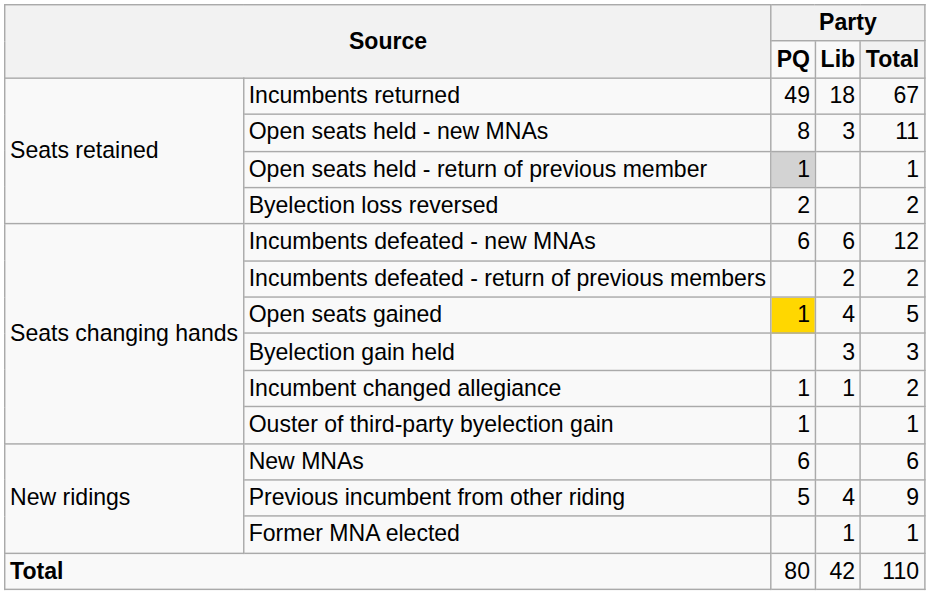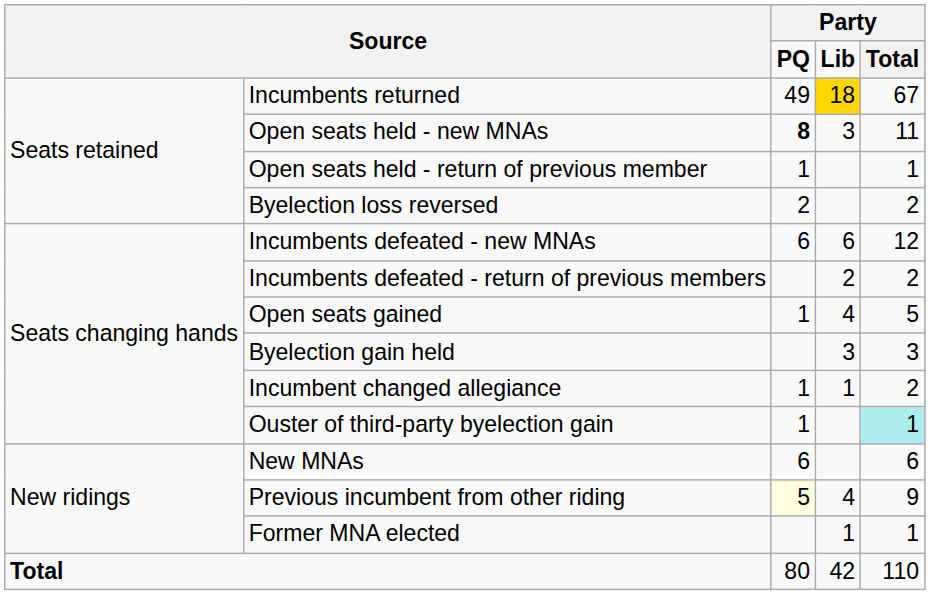(842, 95) no background -> (842, 95) gold background
(804, 132) normal -> (804, 132) bold
(804, 168) lightgrey background -> (804, 168) no background
(804, 315) gold background -> (804, 315) no background
(913, 424) no background -> (913, 424) paleturquoise background
(804, 497) no background -> (804, 497) lightyellow background
